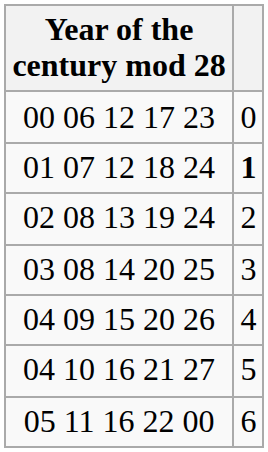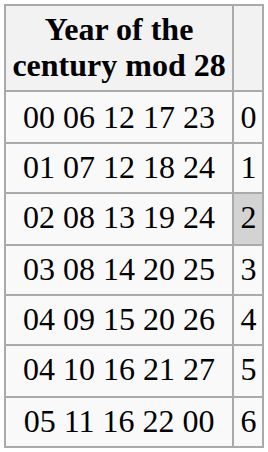(248, 167) bold -> (248, 167) normal
(248, 218) no background -> (248, 218) lightgrey background
